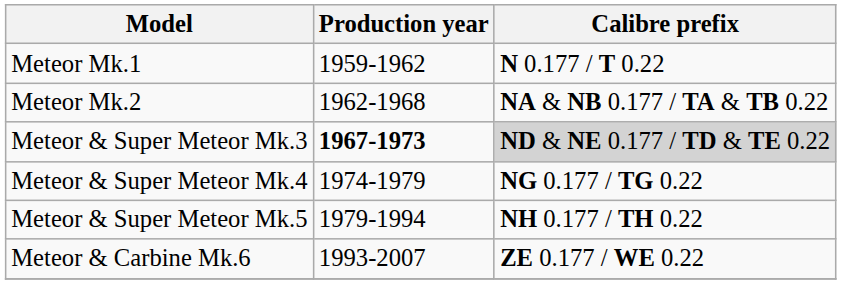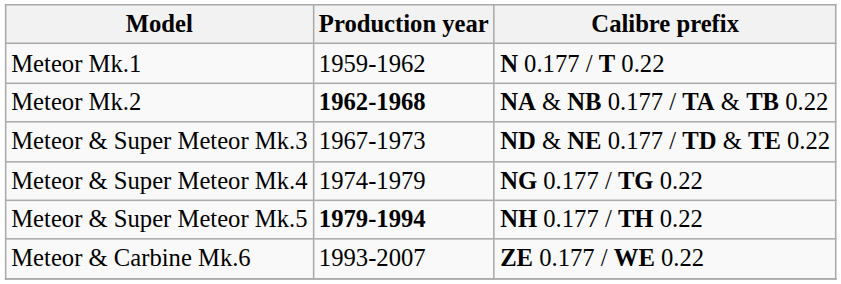(372, 102) normal -> (372, 102) bold
(372, 141) bold -> (372, 141) normal
(665, 141) lightgrey background -> (665, 141) no background
(372, 219) normal -> (372, 219) bold
